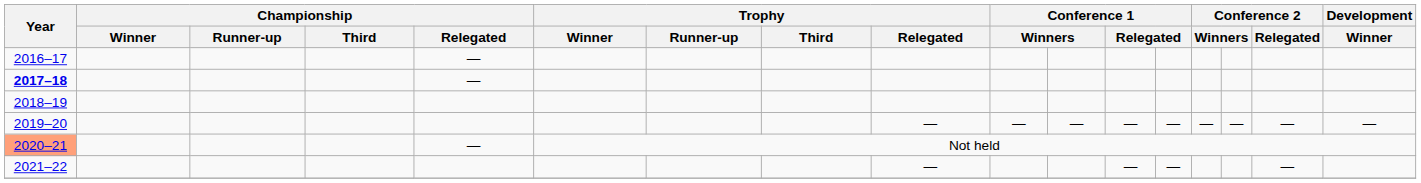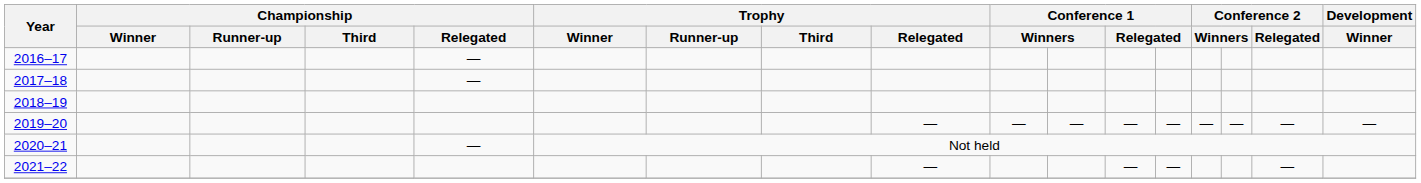(40, 80) bold -> (40, 80) normal
(40, 145) lightsalmon background -> (40, 145) no background
